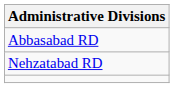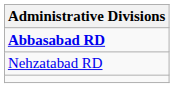(53, 39) normal -> (56, 39) bold
